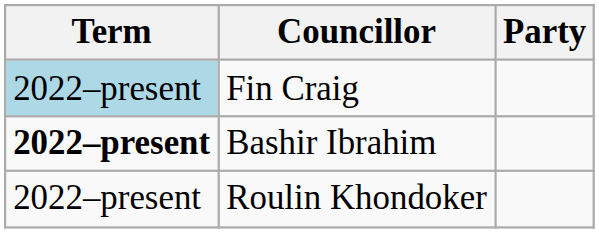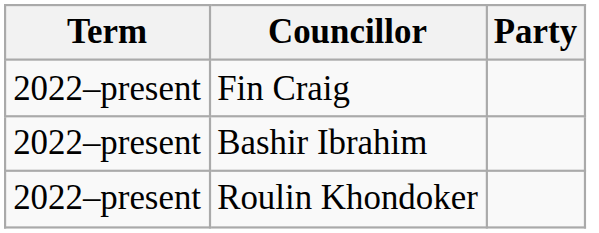(107, 87) lightblue background -> (107, 87) no background
(112, 142) bold -> (107, 142) normal
